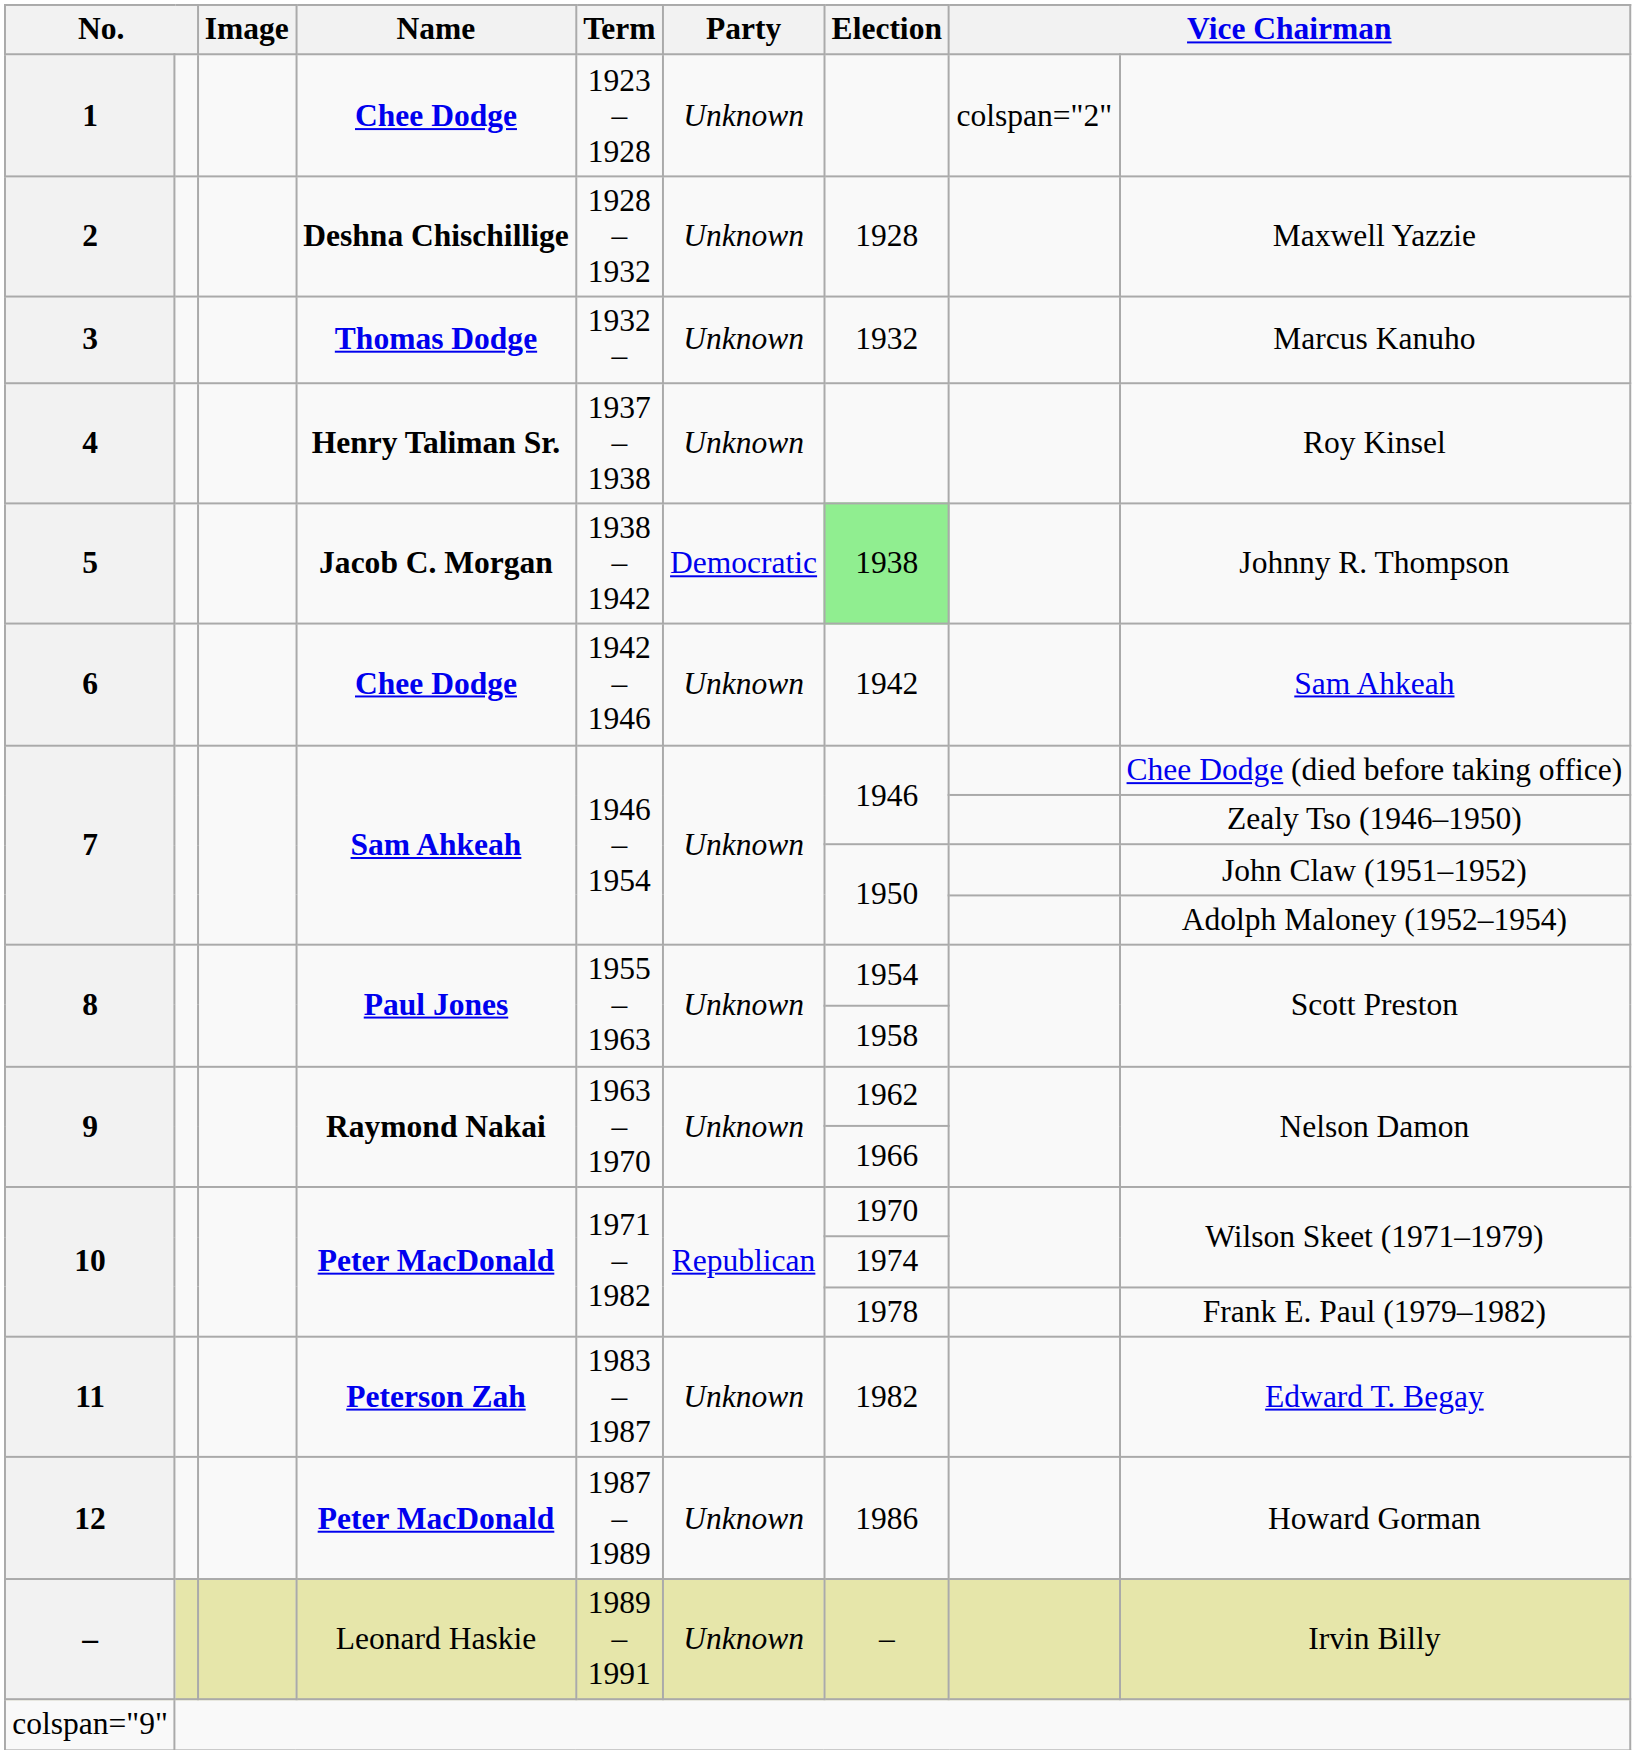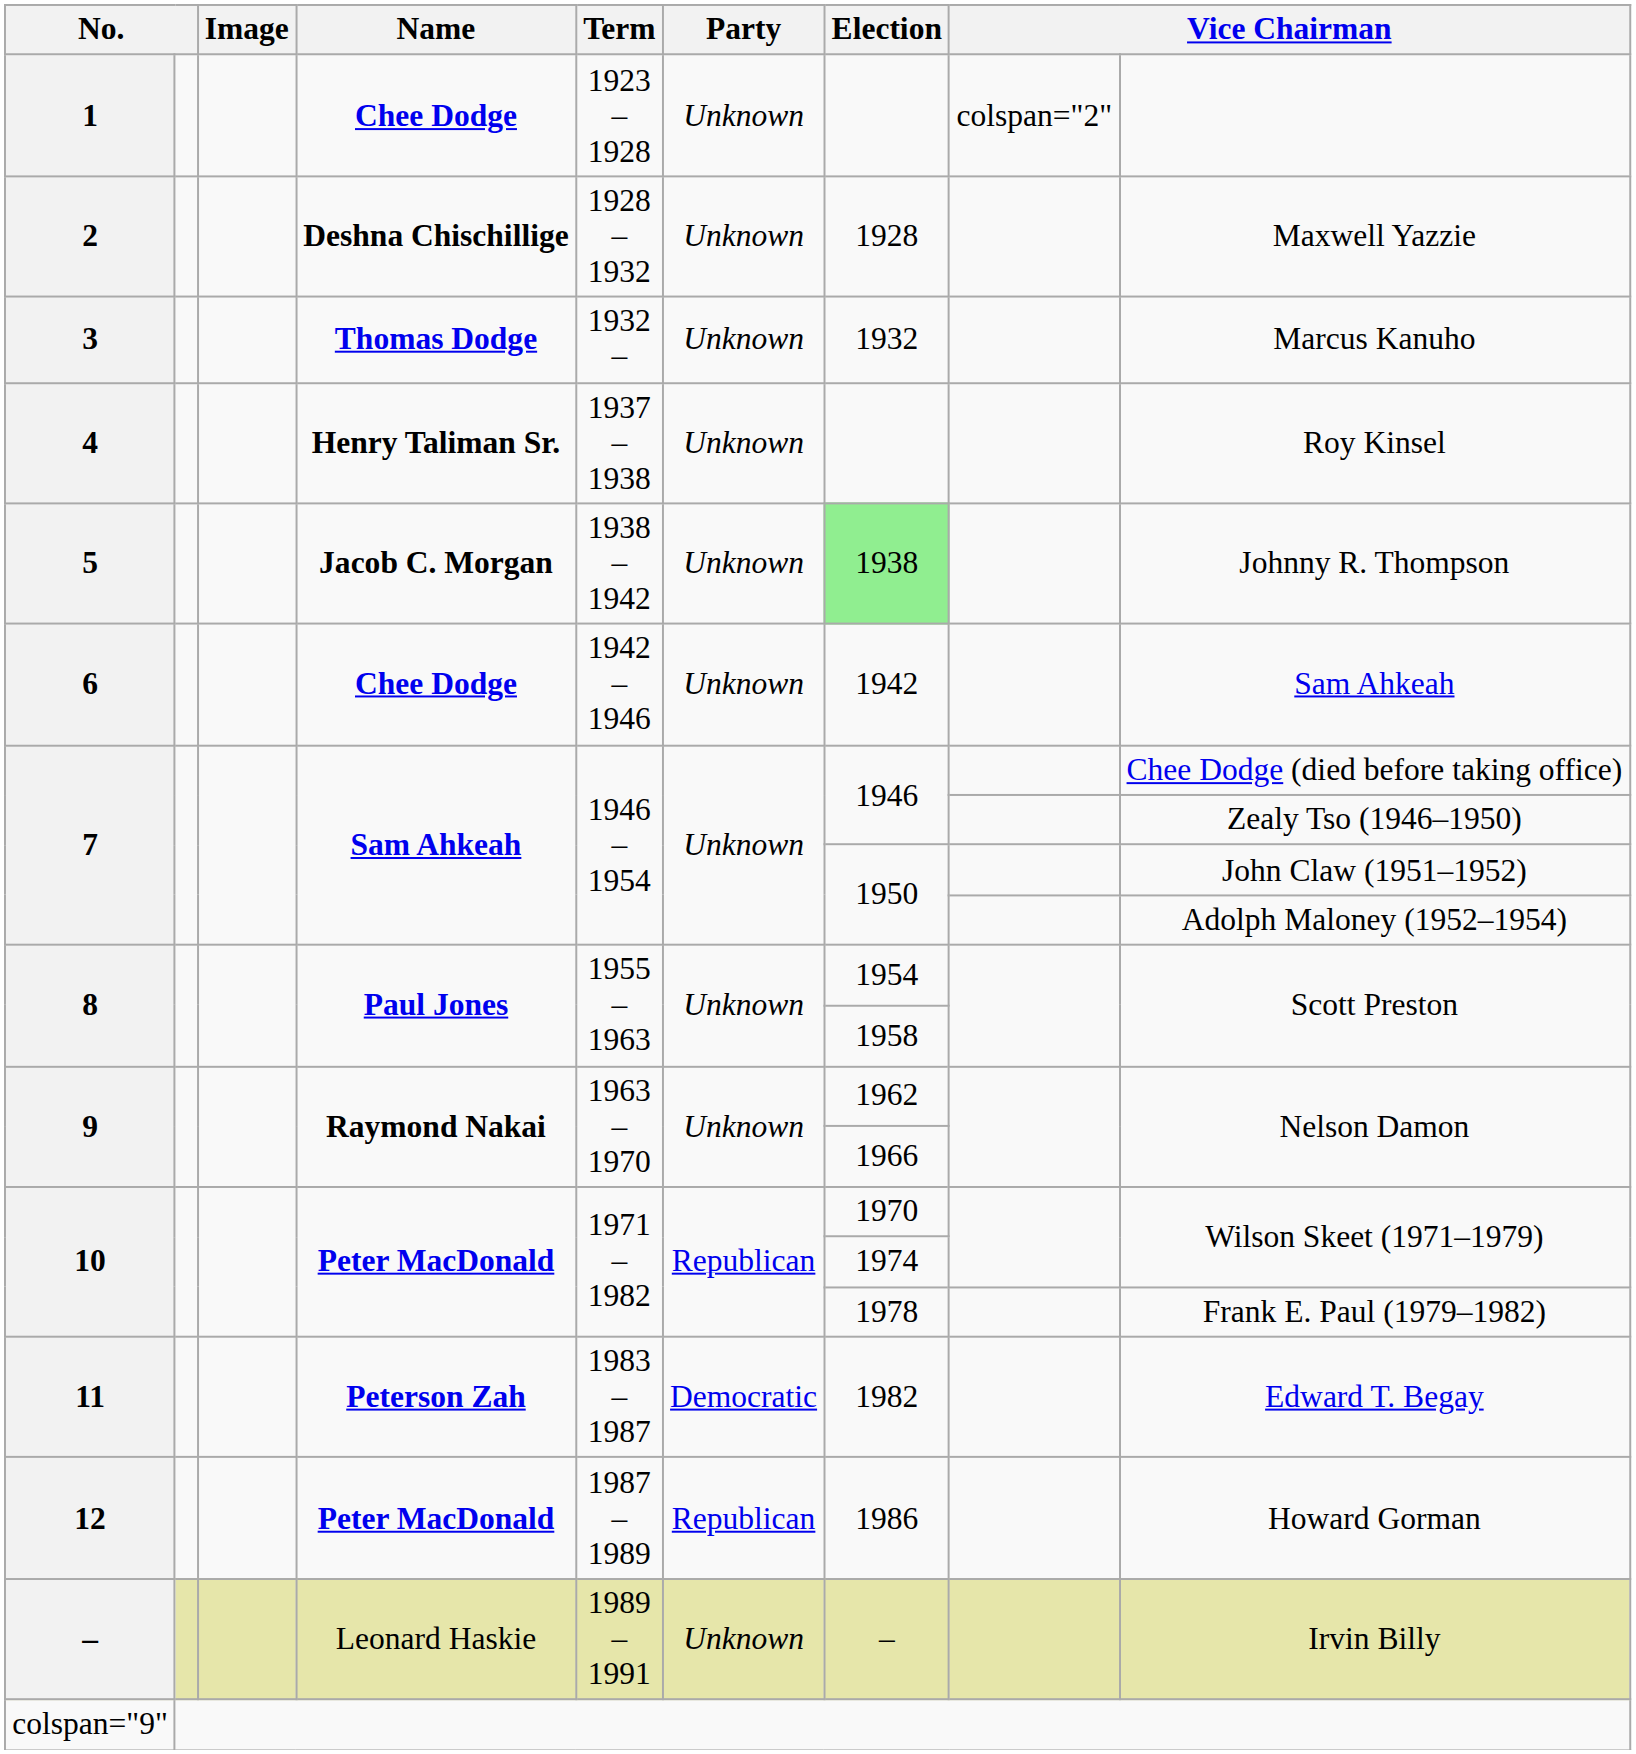(744, 563) Democratic -> (744, 563) Unknown
(744, 1396) Unknown -> (744, 1396) Democratic
(744, 1517) Unknown -> (744, 1517) Republican
